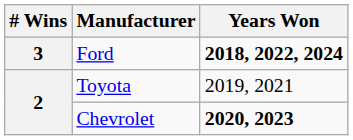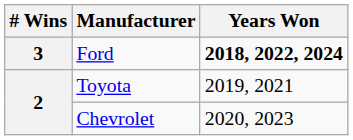(249, 118) bold -> (249, 118) normal
